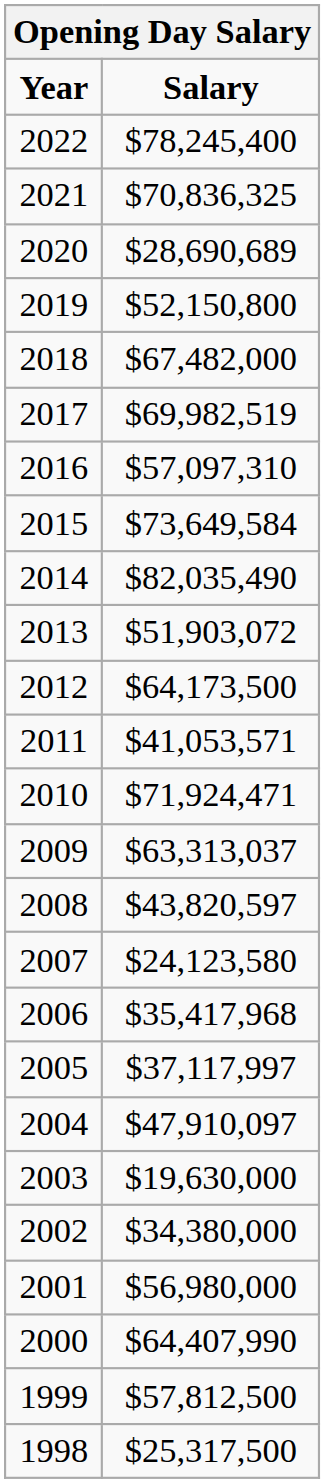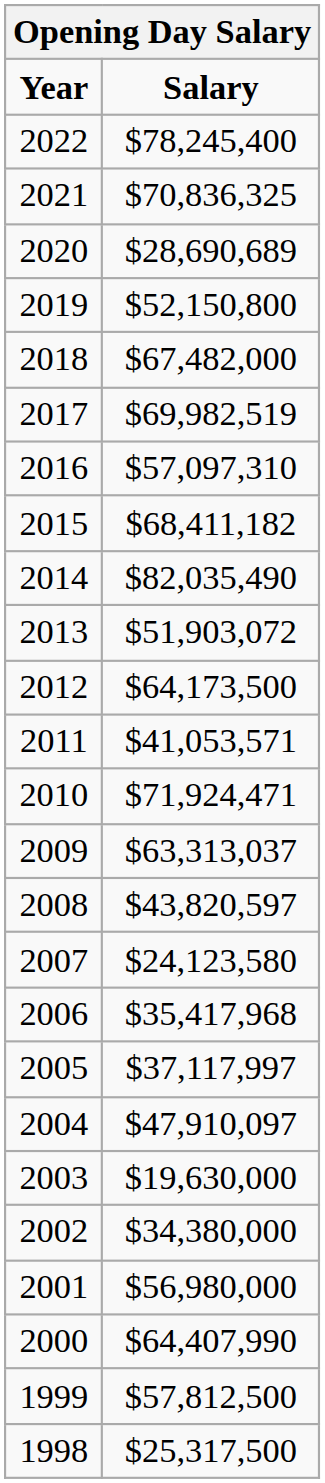(211, 522) $73,649,584 -> (211, 522) $68,411,182
